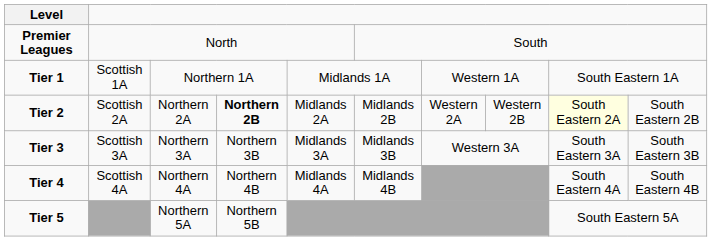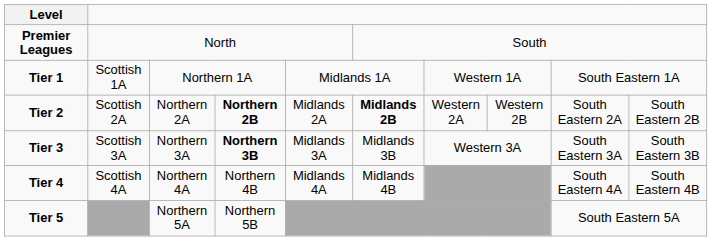(388, 112) normal -> (388, 112) bold
(588, 112) lightyellow background -> (590, 112) no background
(252, 148) normal -> (250, 148) bold
